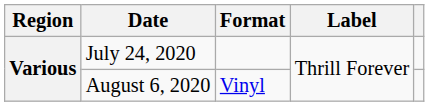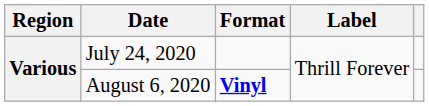(242, 85) normal -> (243, 85) bold
